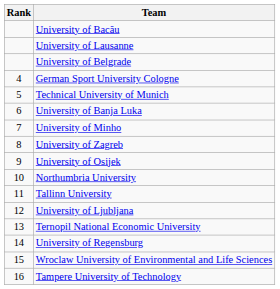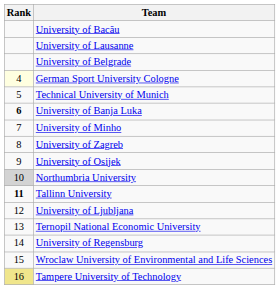(19, 78) no background -> (19, 78) lightyellow background
(19, 111) normal -> (19, 111) bold
(19, 177) no background -> (19, 177) lightgrey background
(19, 194) normal -> (19, 194) bold
(19, 276) no background -> (19, 276) khaki background
